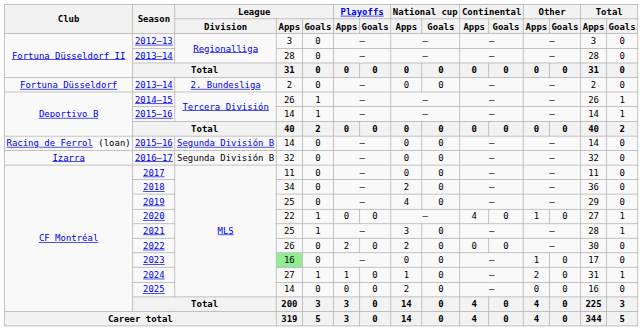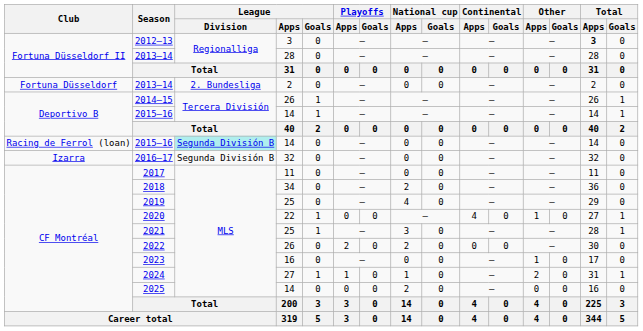(594, 41) normal -> (594, 41) bold
(226, 143) no background -> (226, 143) paleturquoise background
(289, 260) lightgreen background -> (289, 260) no background
